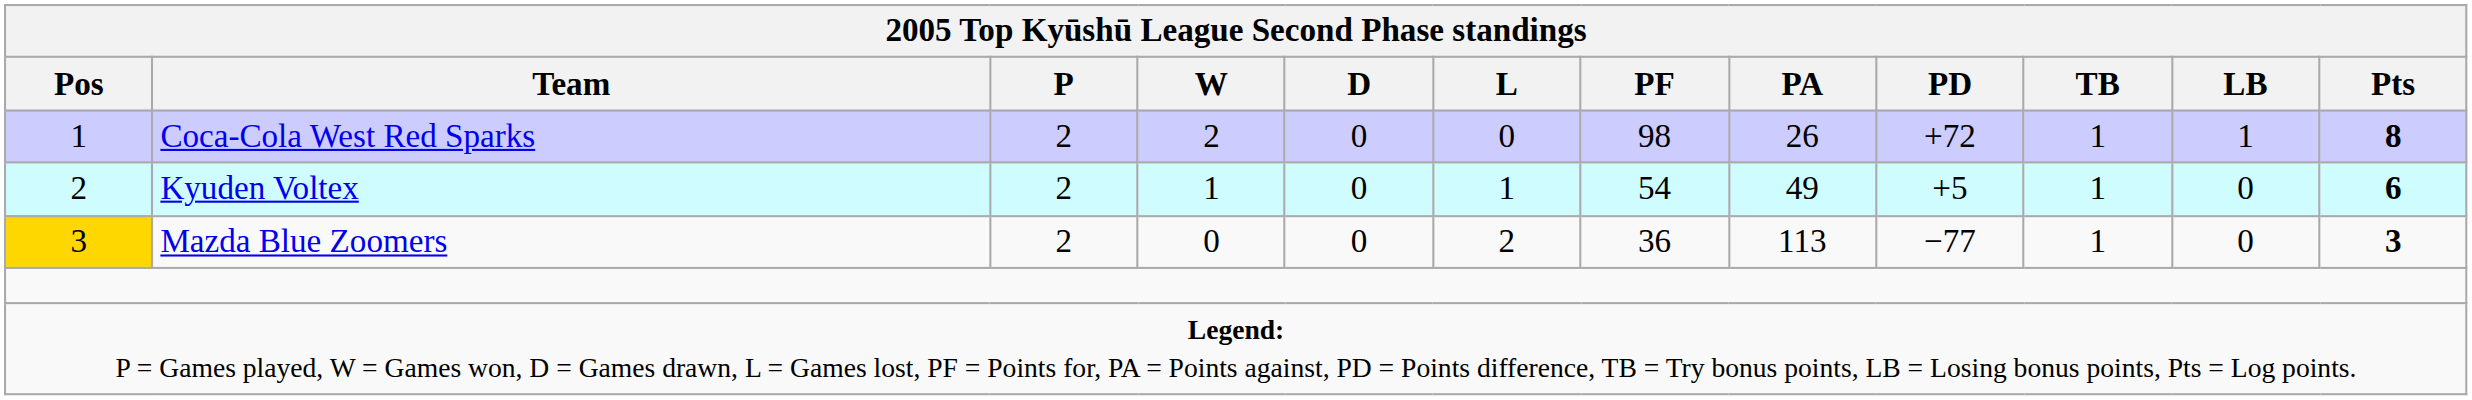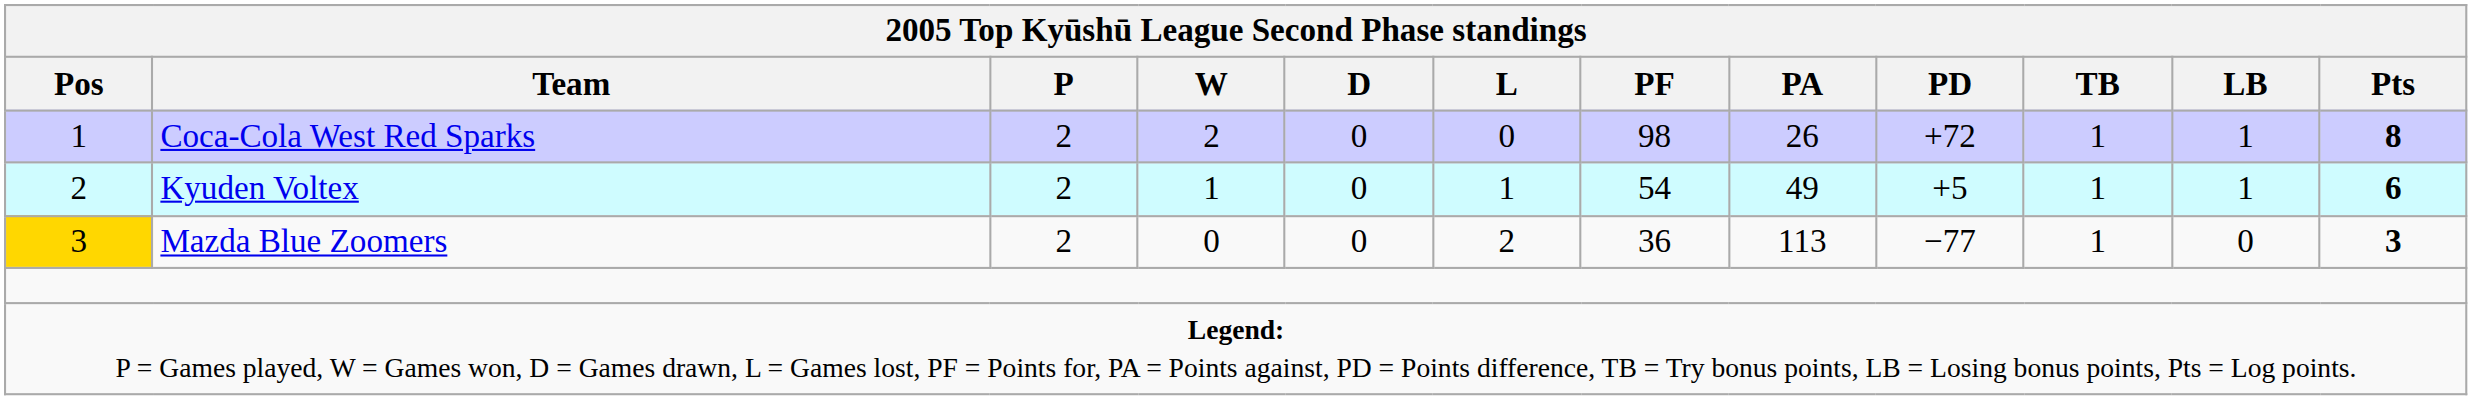(2245, 188) 0 -> (2245, 188) 1
